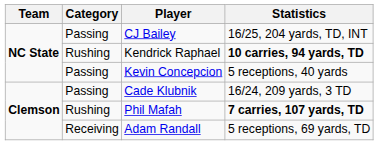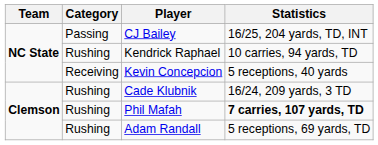(296, 52) bold -> (293, 52) normal
(87, 72) Passing -> (92, 72) Receiving
(87, 91) Passing -> (88, 91) Rushing
(92, 130) Receiving -> (88, 130) Rushing
